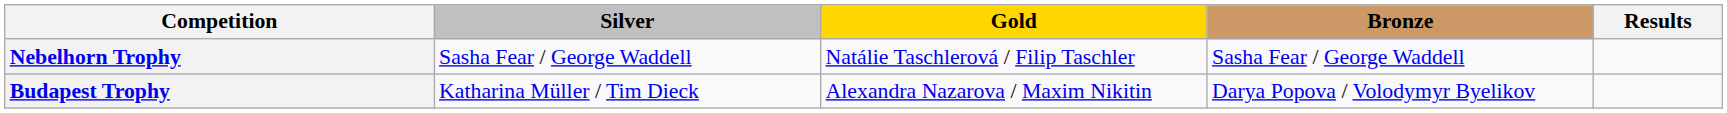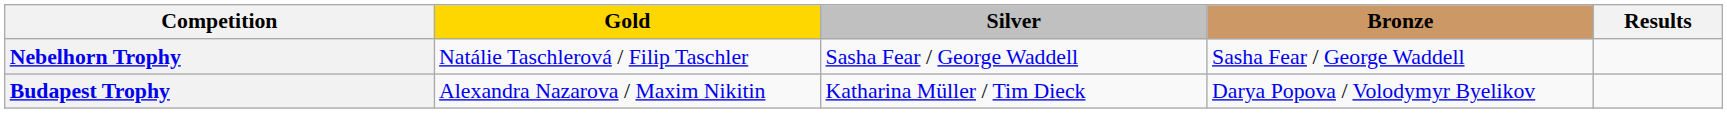columns swapped: (1014, 21) <-> (627, 21)
